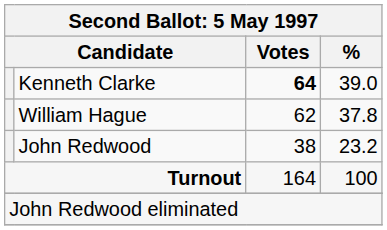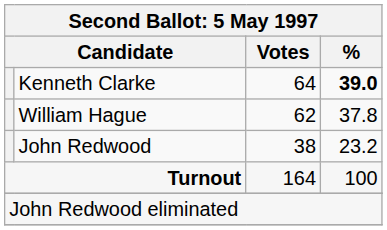(305, 84) bold -> (305, 84) normal
(358, 84) normal -> (358, 84) bold
